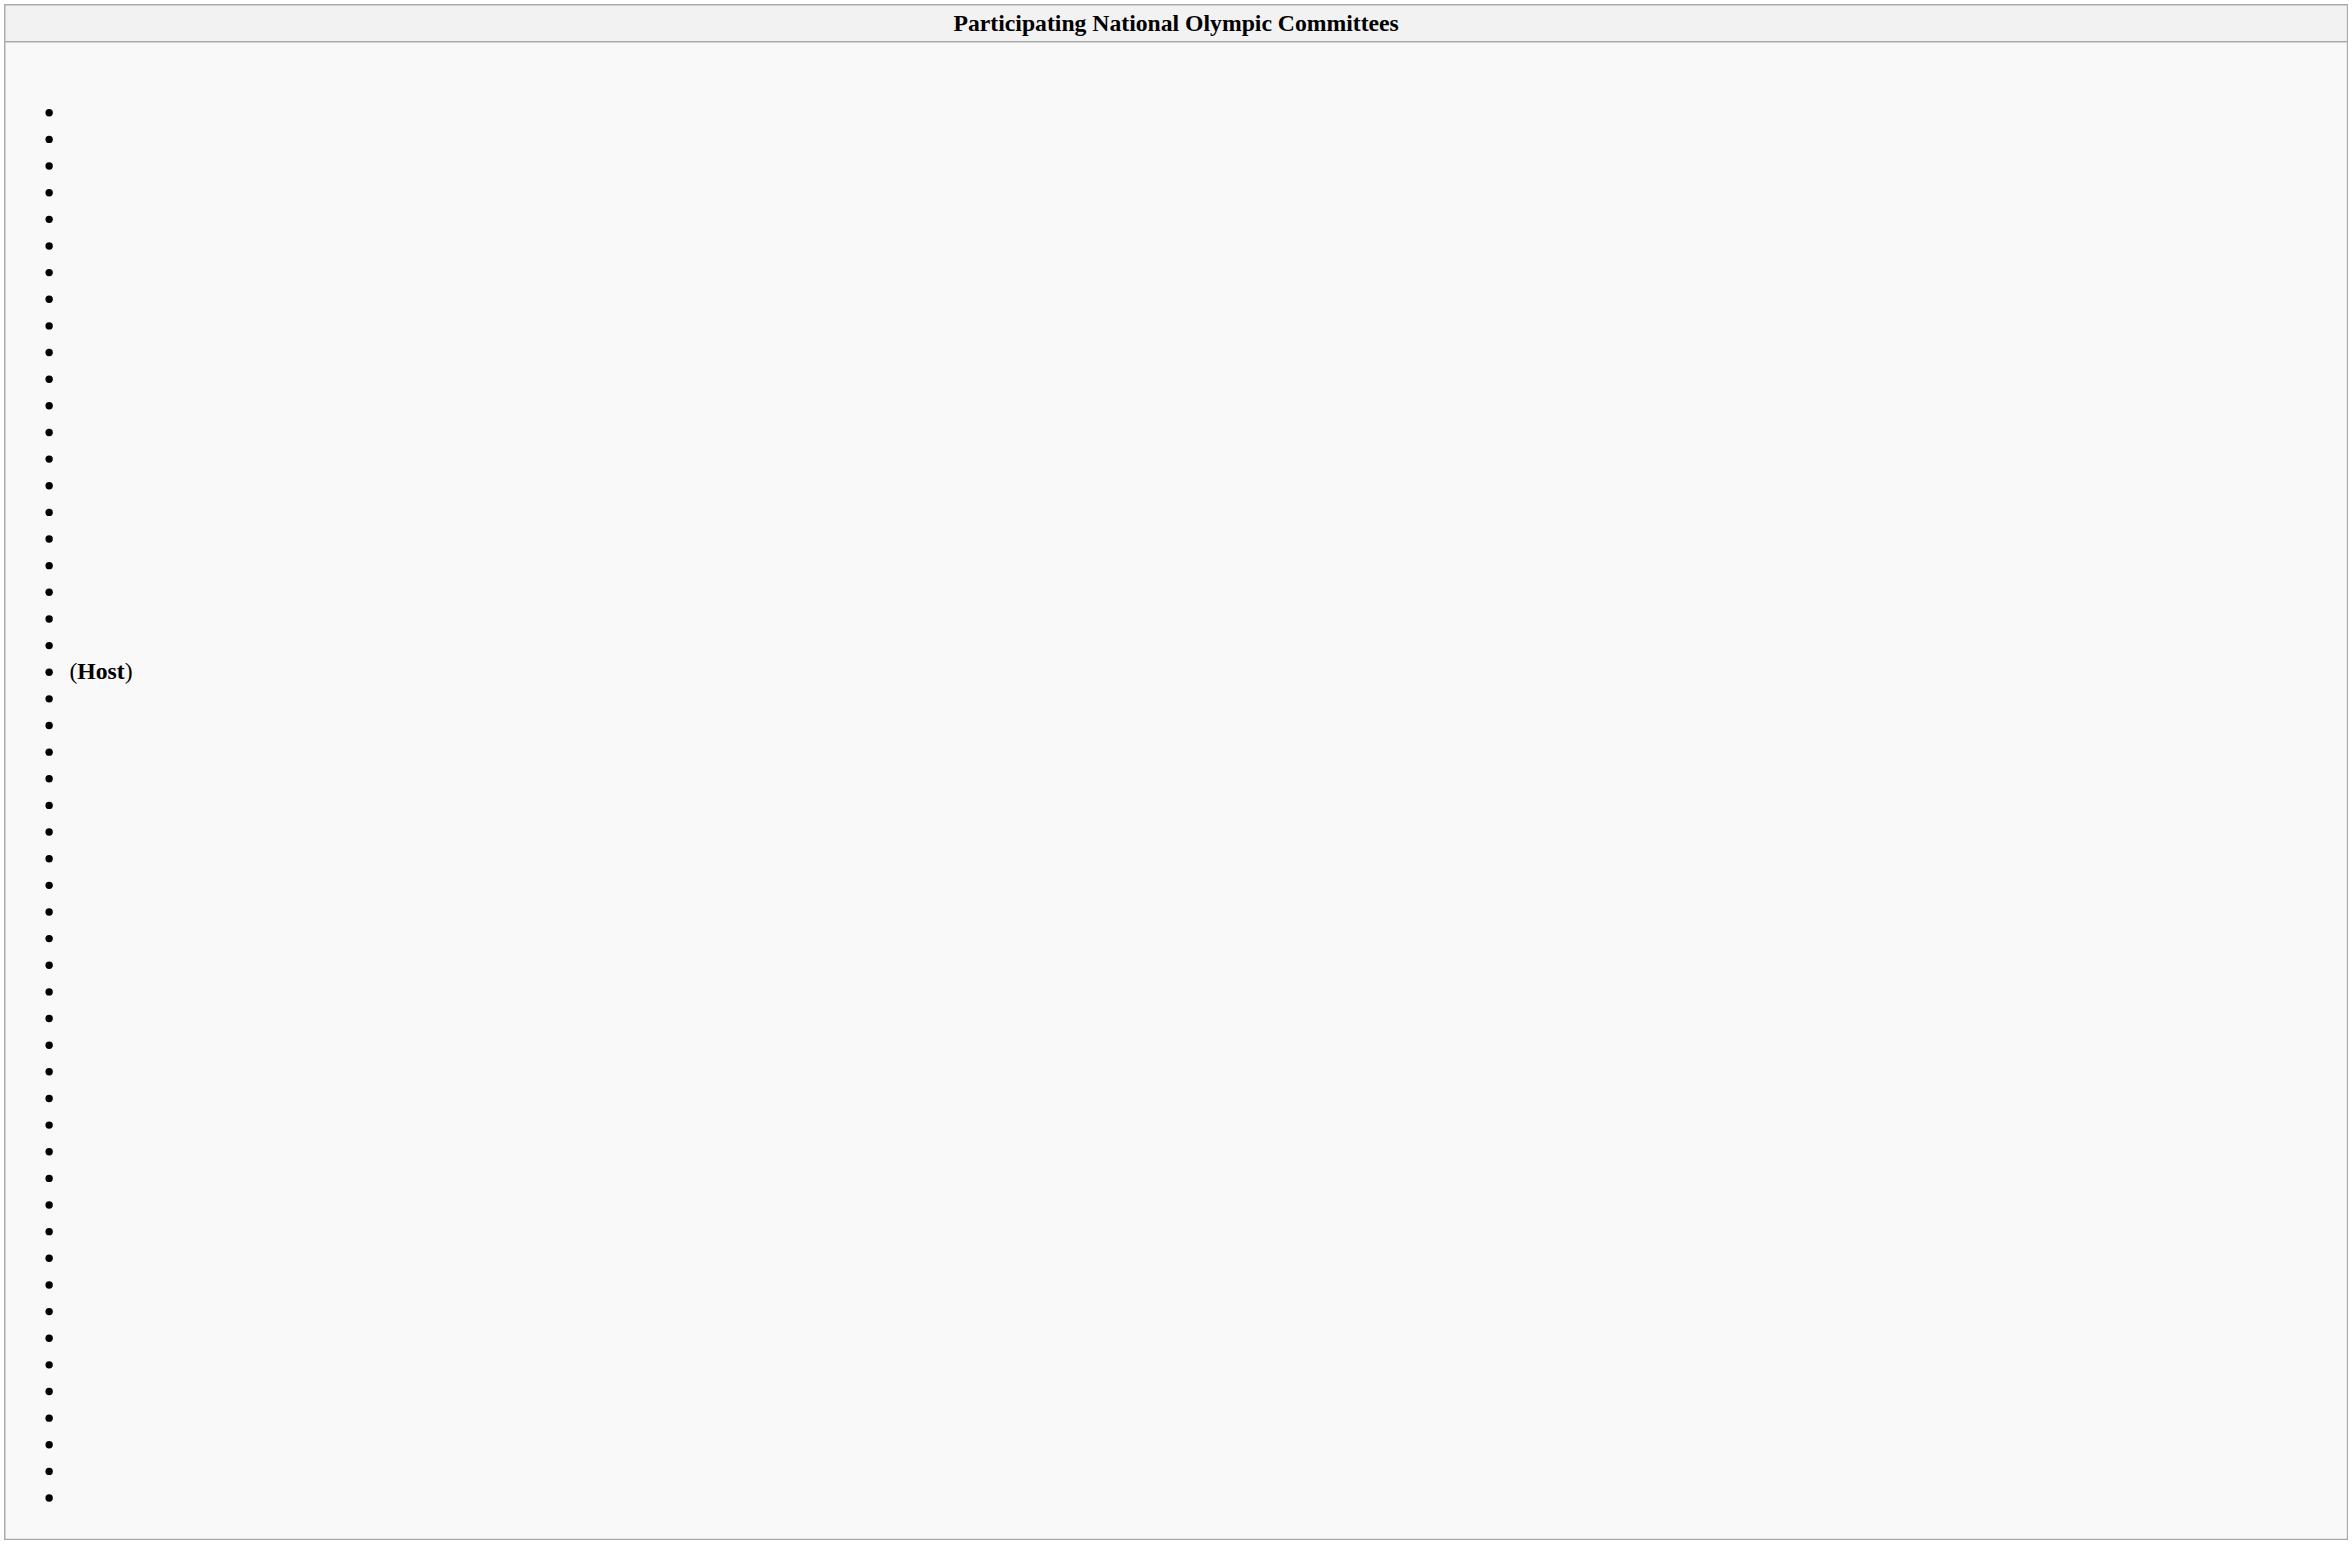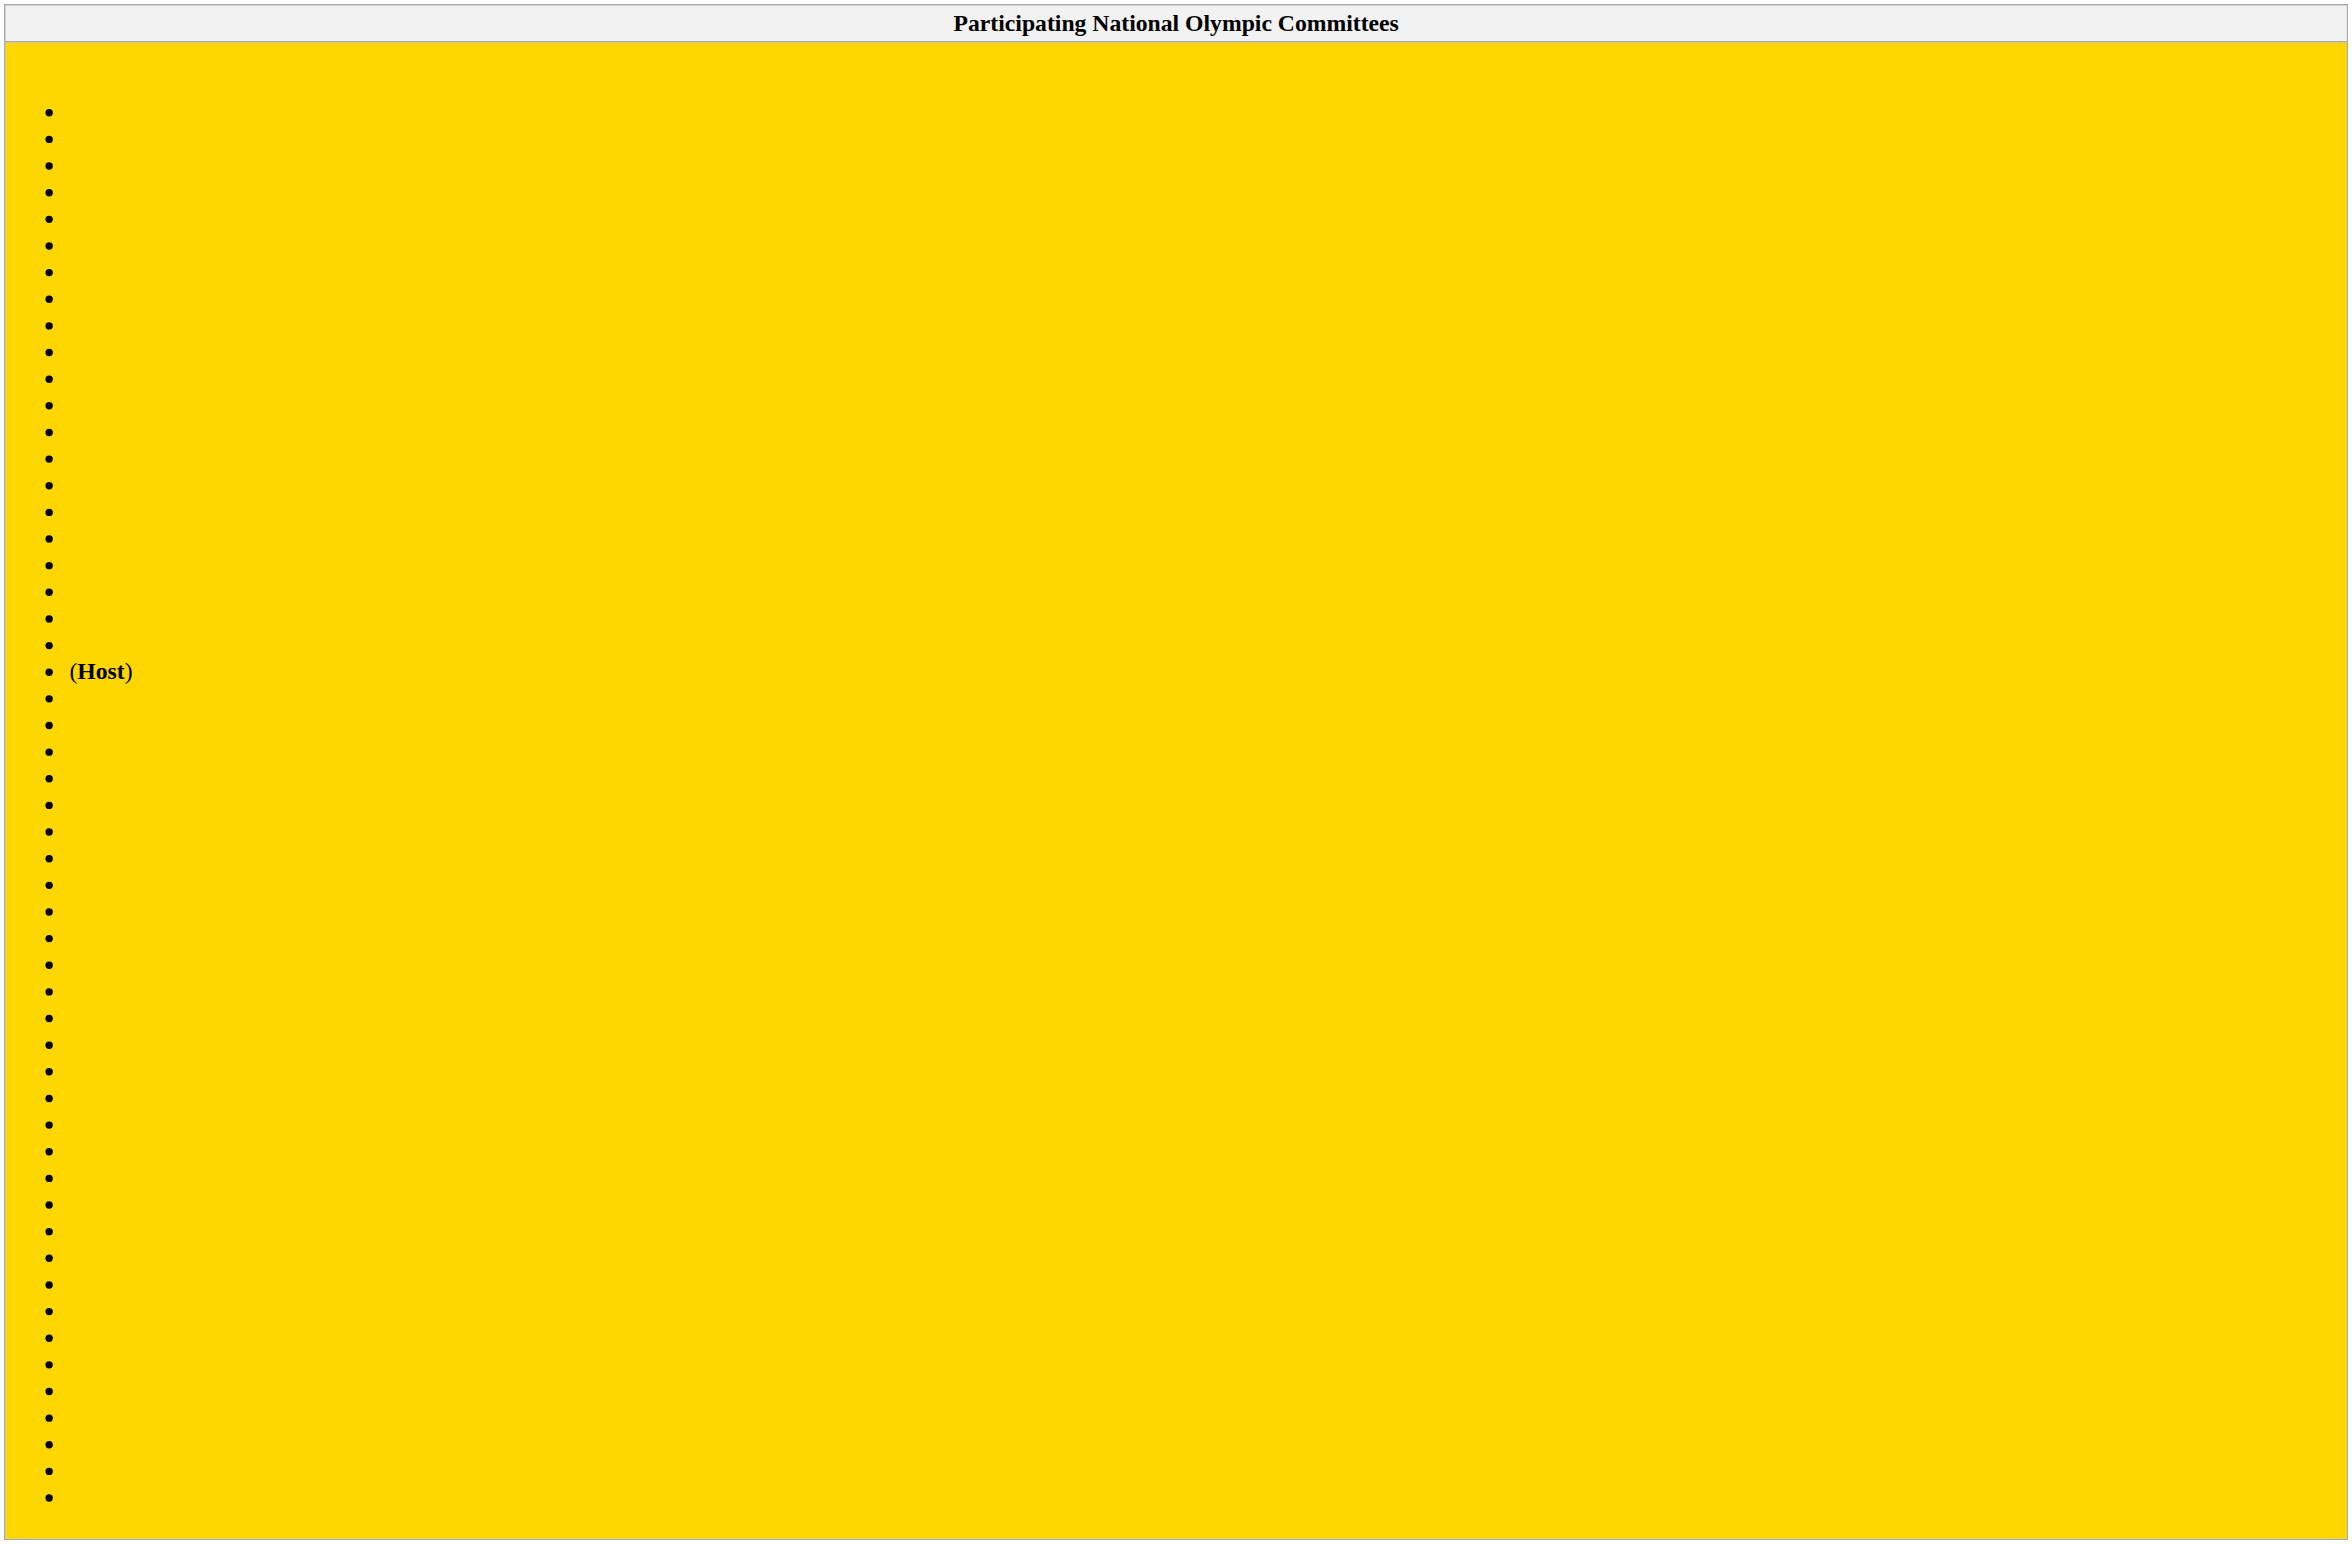(1176, 804) no background -> (1176, 804) gold background
